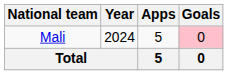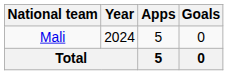(201, 37) pink background -> (201, 37) no background
